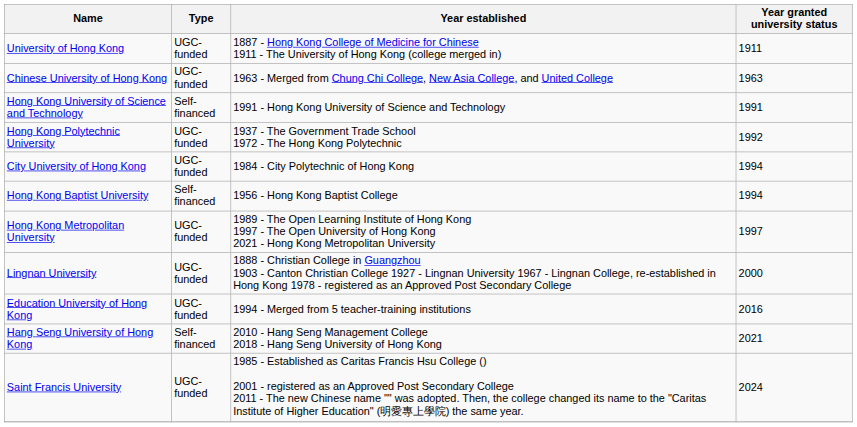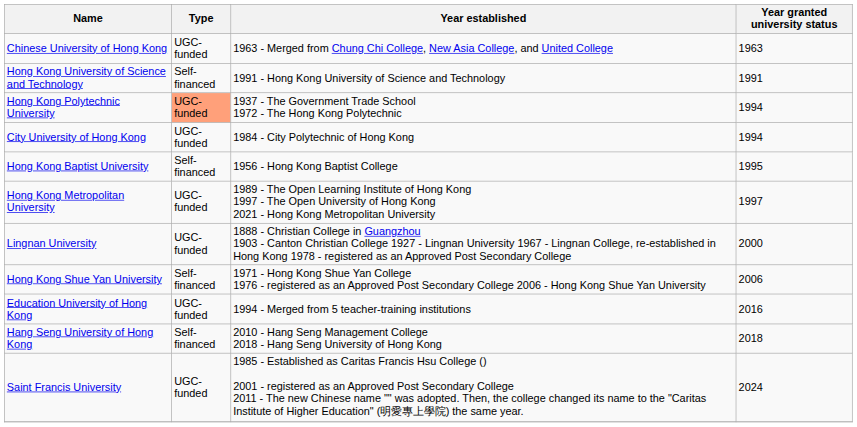- row: (66, 48)
(191, 137) no background -> (191, 107) lightsalmon background
(751, 137) 1992 -> (751, 107) 1994
(751, 196) 1994 -> (751, 166) 1995
+ row: (84, 279)
(751, 338) 2021 -> (751, 338) 2018
